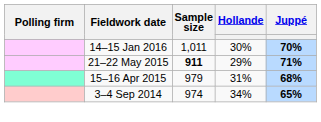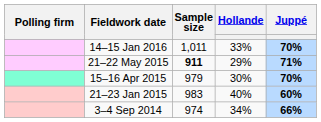(241, 48) 30% -> (241, 48) 33%
(241, 79) 31% -> (241, 79) 30%
(291, 79) 68% -> (291, 79) 70%
+ row: (128, 94)
(291, 94) 65% -> (291, 110) 66%
